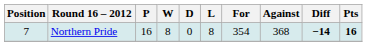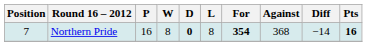(190, 31) normal -> (190, 31) bold
(241, 31) normal -> (241, 31) bold
(321, 31) bold -> (321, 31) normal
